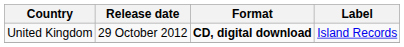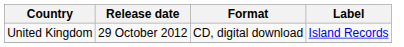(252, 33) bold -> (248, 33) normal
